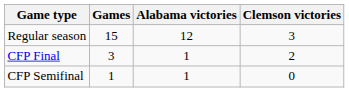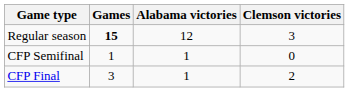(111, 35) normal -> (111, 35) bold
rows swapped: (34, 55) <-> (45, 76)
